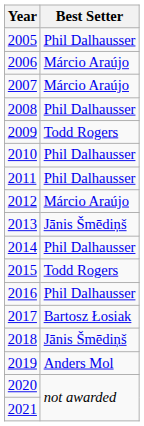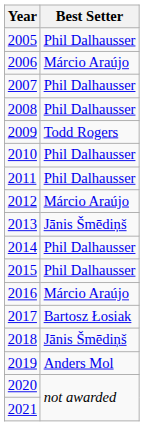(86, 85) Márcio Araújo -> (90, 85) Phil Dalhausser
(81, 270) Todd Rogers -> (90, 270) Phil Dalhausser
(90, 293) Phil Dalhausser -> (86, 293) Márcio Araújo
